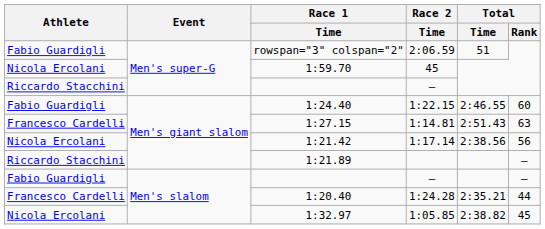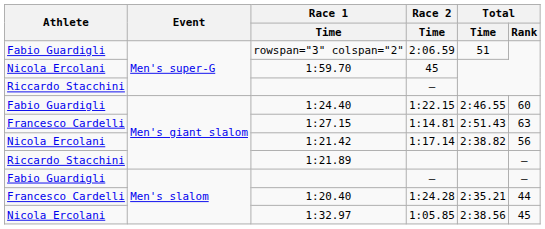(483, 141) 2:38.56 -> (483, 141) 2:38.82
(483, 214) 2:38.82 -> (483, 214) 2:38.56
